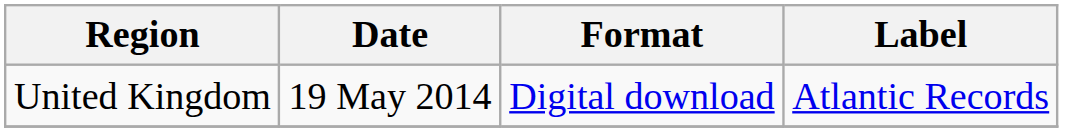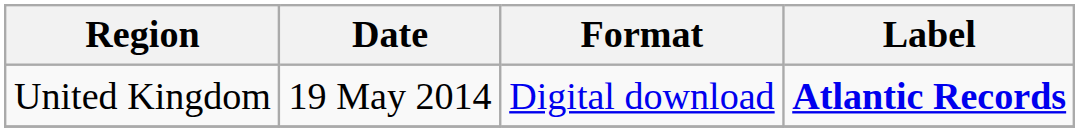(921, 95) normal -> (929, 95) bold
